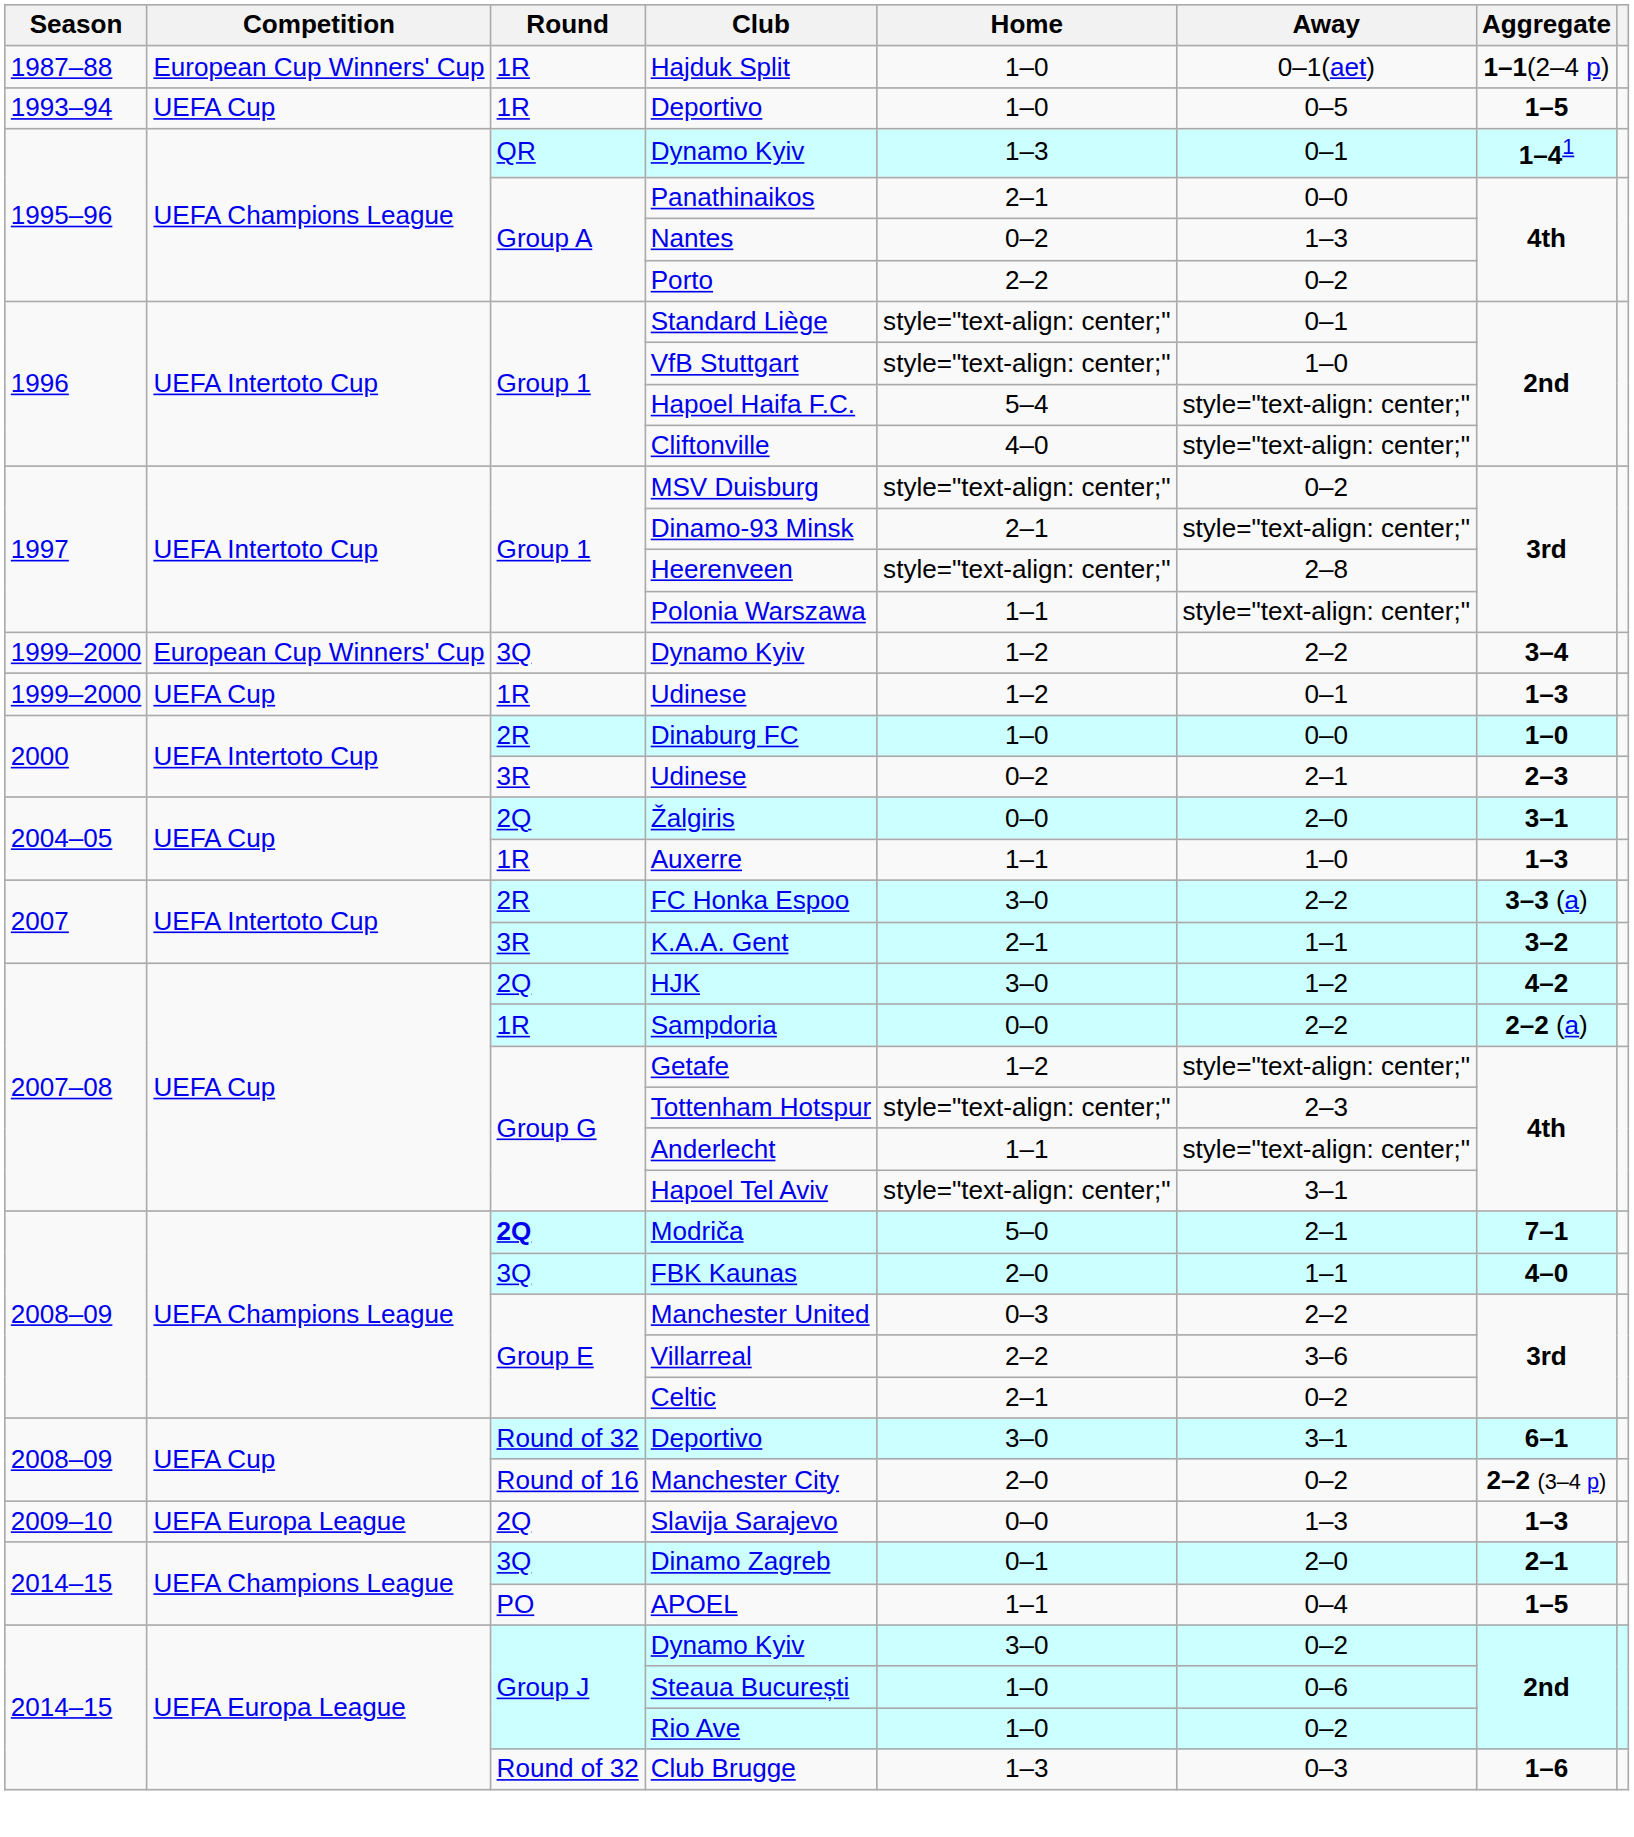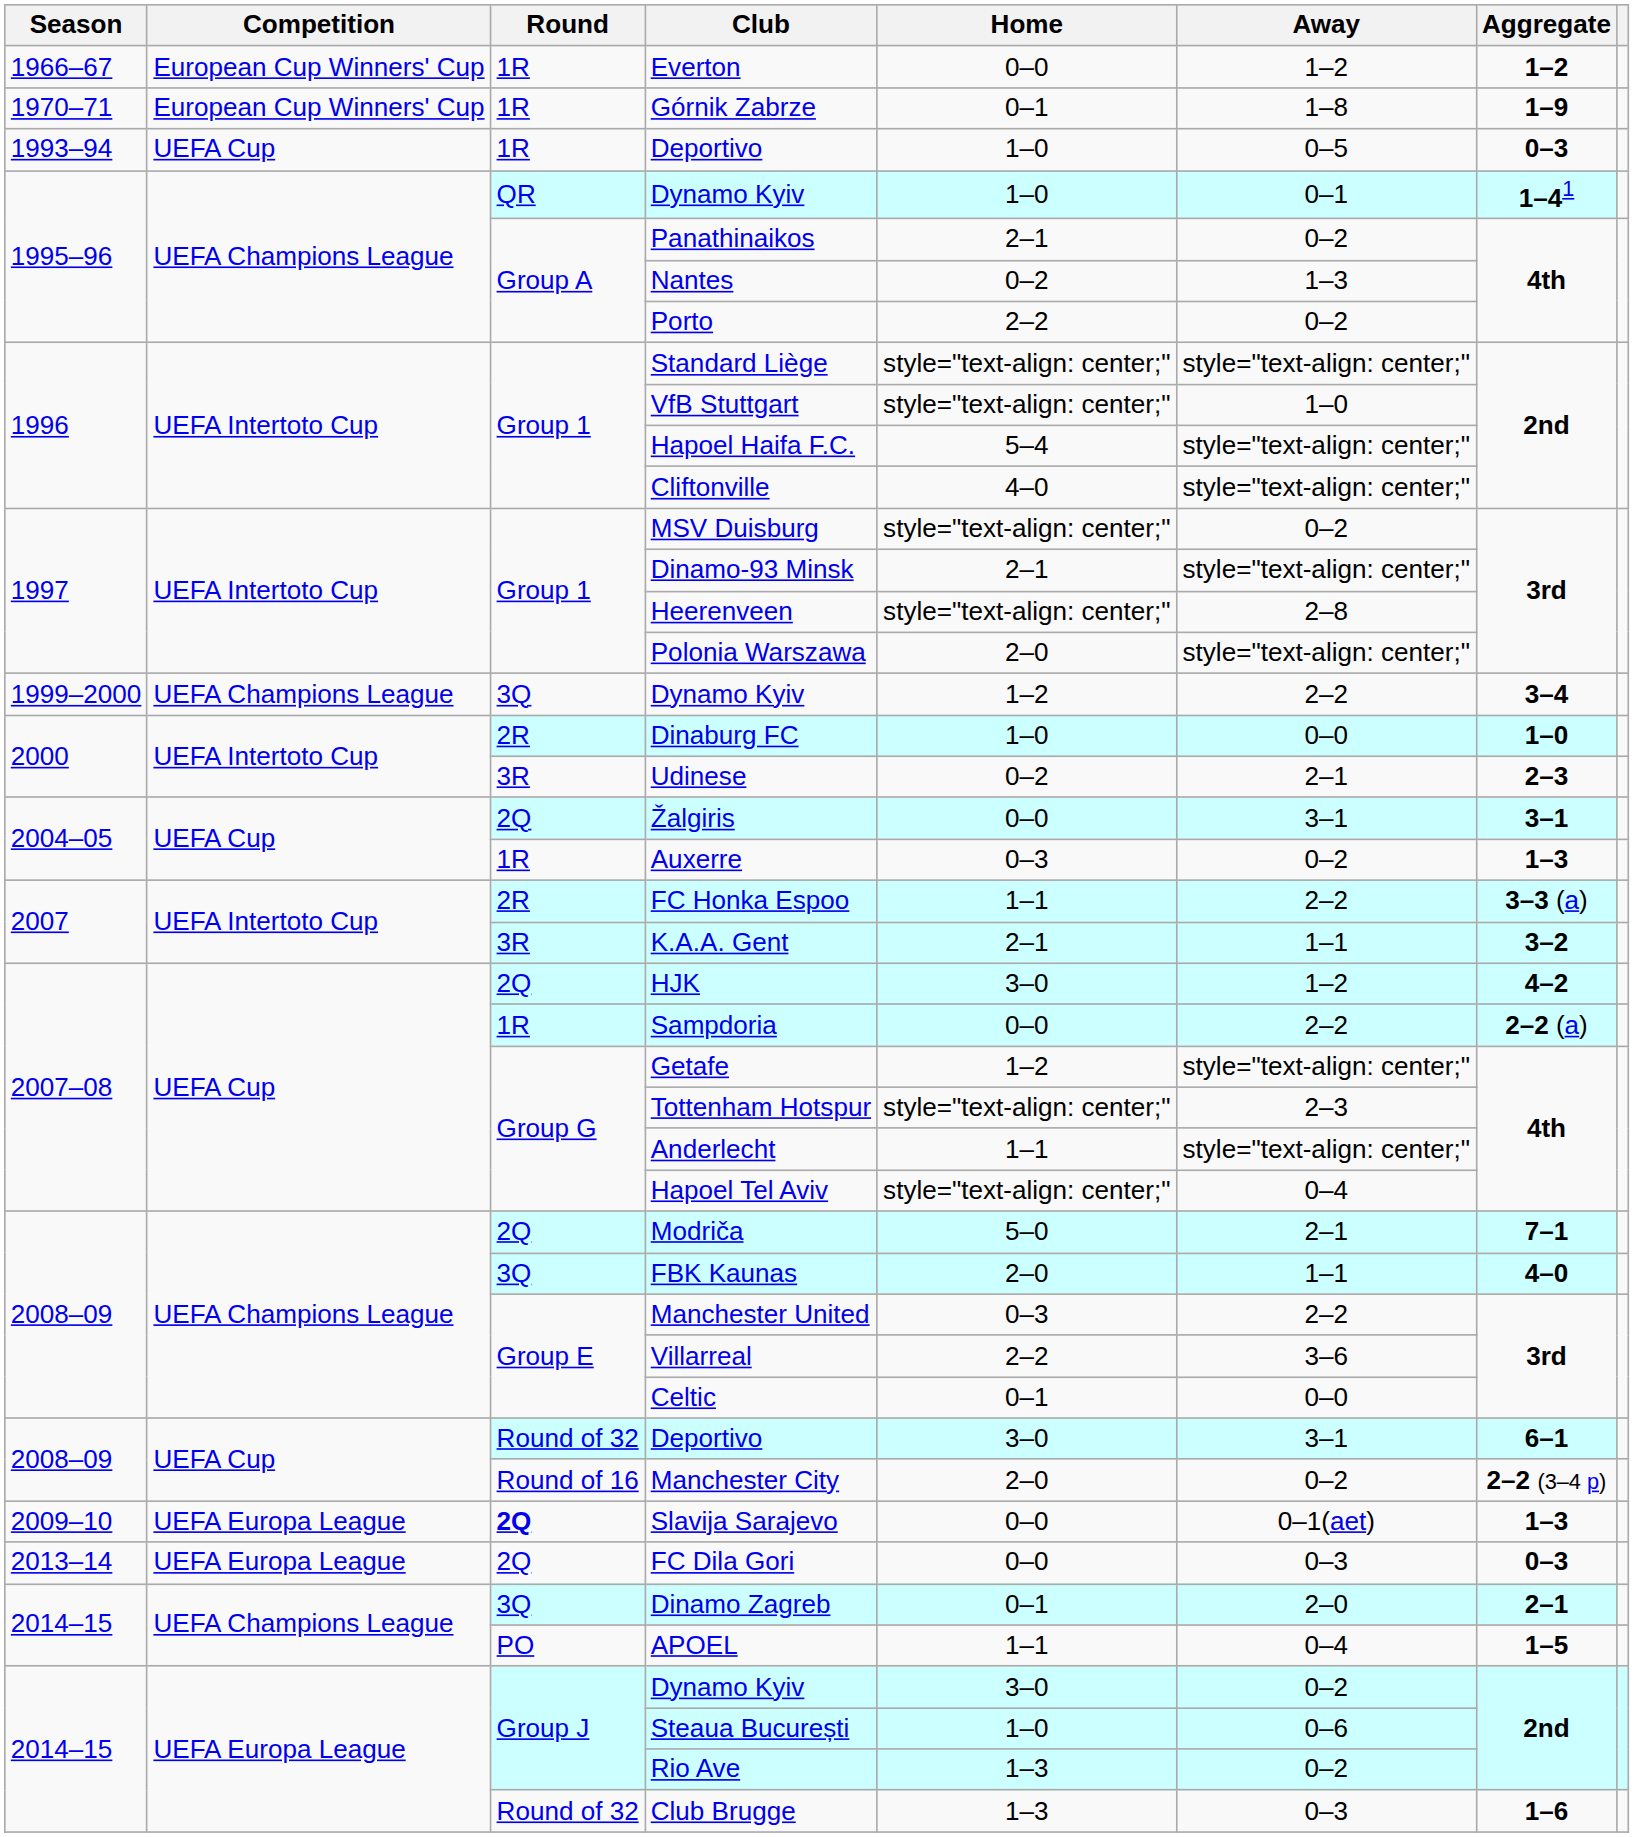+ row: (62, 66)
+ row: (62, 107)
- row: (62, 66)
(1546, 107) 1–5 -> (1546, 149) 0–3
(1027, 152) 1–3 -> (1027, 194) 1–0
(1326, 197) 0–0 -> (1326, 239) 0–2
(1326, 321) 0–1 -> (1326, 363) style="text-align: center;"
(1027, 611) 1–1 -> (1027, 652) 2–0
(319, 652) European Cup Winners' Cup -> (303, 694) UEFA Champions League
- row: (76, 694)
(1326, 818) 2–0 -> (1326, 818) 3–1
(1027, 859) 1–1 -> (1027, 859) 0–3
(1326, 859) 1–0 -> (1326, 859) 0–2
(1027, 900) 3–0 -> (1027, 900) 1–1
(1326, 1190) 3–1 -> (1326, 1190) 0–4
(514, 1231) bold -> (514, 1231) normal
(1027, 1397) 2–1 -> (1027, 1397) 0–1
(1326, 1397) 0–2 -> (1326, 1397) 0–0
(514, 1521) normal -> (514, 1521) bold
(1326, 1521) 1–3 -> (1326, 1521) 0–1(aet)
+ row: (62, 1562)
(1027, 1728) 1–0 -> (1027, 1769) 1–3
